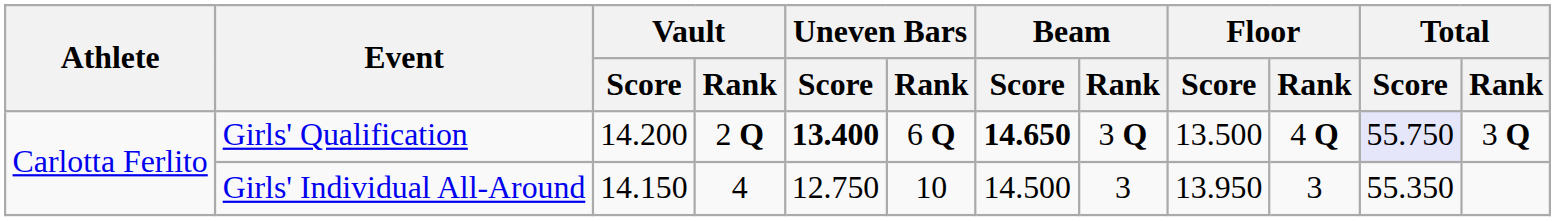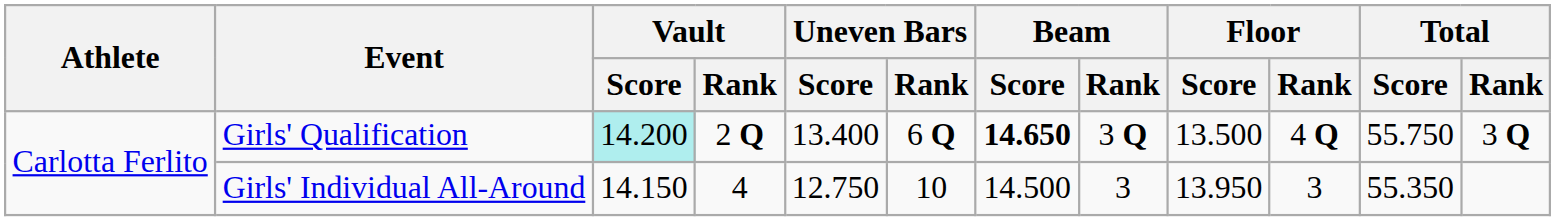(644, 136) no background -> (644, 136) paleturquoise background
(836, 136) bold -> (836, 136) normal
(1410, 136) lavender background -> (1410, 136) no background
